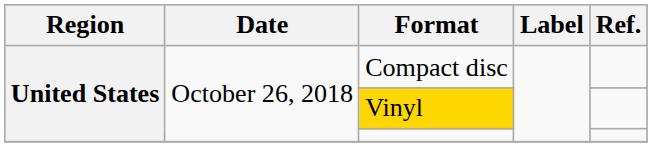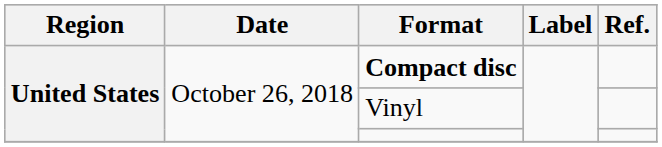(437, 66) normal -> (441, 66) bold
(394, 107) gold background -> (394, 107) no background
